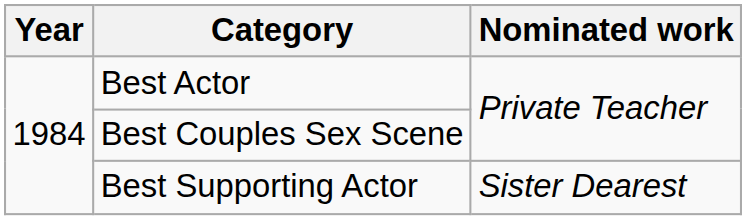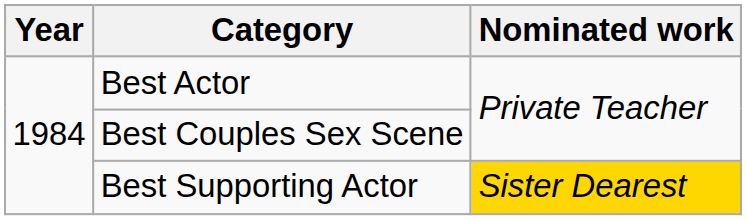(583, 186) no background -> (583, 186) gold background
